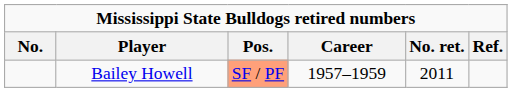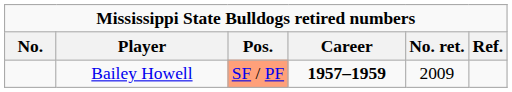(347, 73) normal -> (347, 73) bold
(437, 73) 2011 -> (437, 73) 2009
